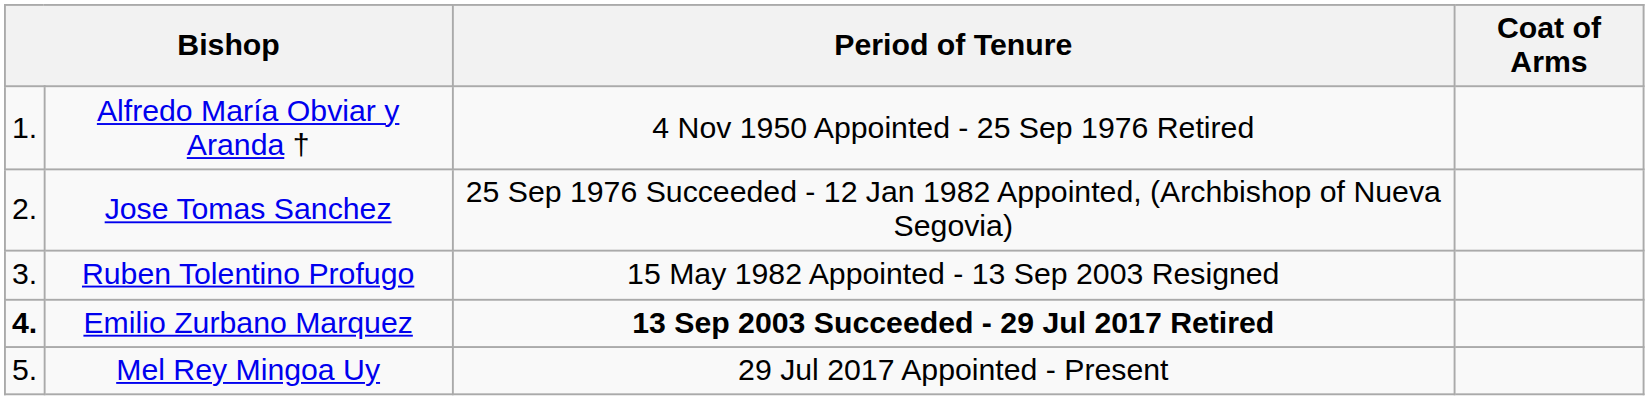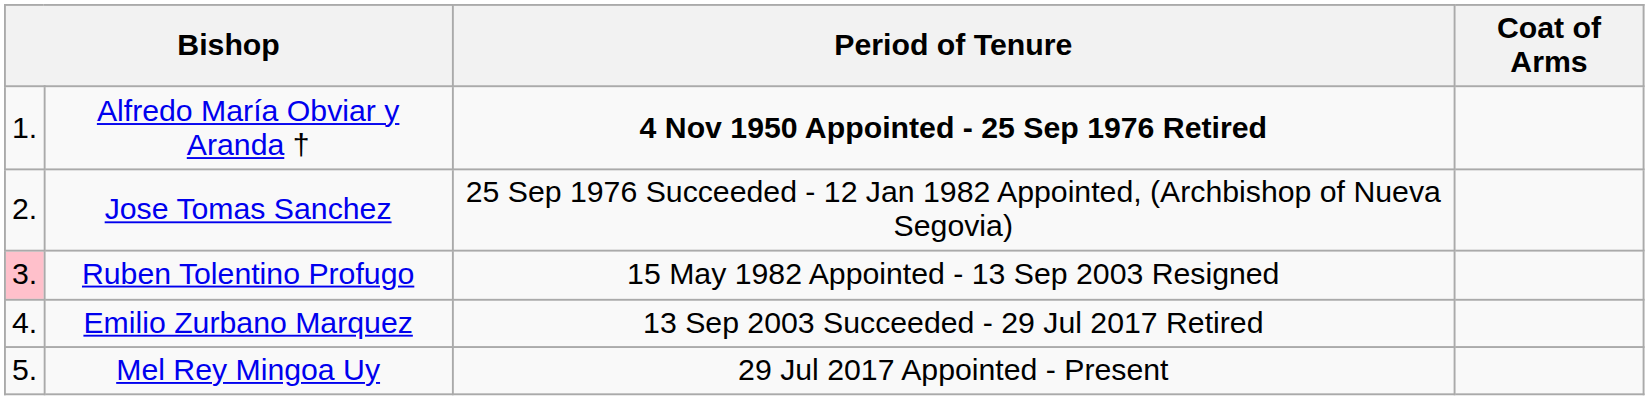(953, 127) normal -> (953, 127) bold
(25, 274) no background -> (25, 274) pink background
(25, 322) bold -> (25, 322) normal
(953, 322) bold -> (953, 322) normal
